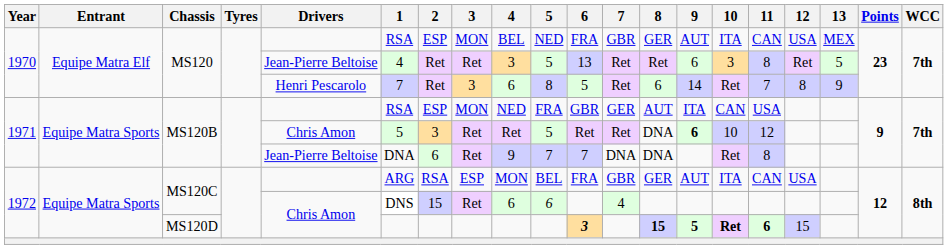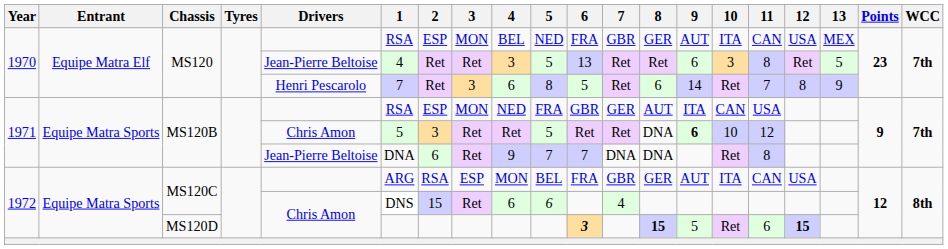(694, 226) bold -> (694, 226) normal
(730, 226) bold -> (730, 226) normal
(767, 226) bold -> (767, 226) normal
(803, 226) normal -> (803, 226) bold
